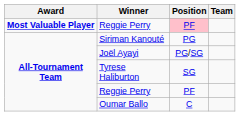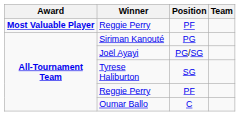(189, 26) pink background -> (189, 26) no background
